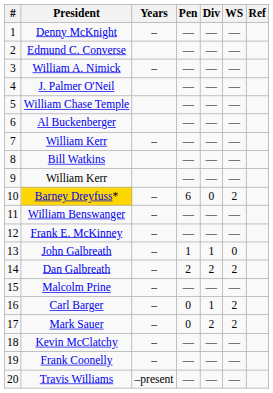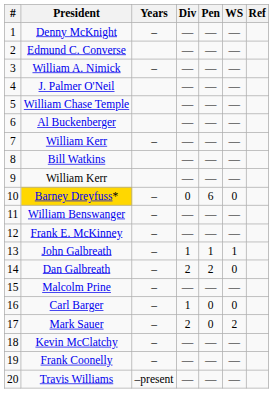columns swapped: (211, 13) <-> (188, 13)
(234, 196) 2 -> (234, 196) 0
(234, 251) 0 -> (234, 251) 1
(234, 269) 2 -> (234, 269) 0
(234, 305) 2 -> (234, 305) 0
